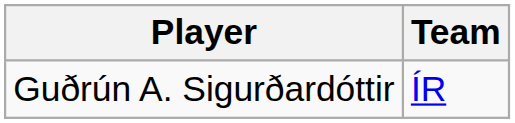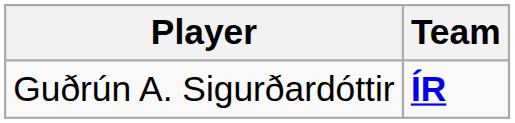(429, 88) normal -> (429, 88) bold
